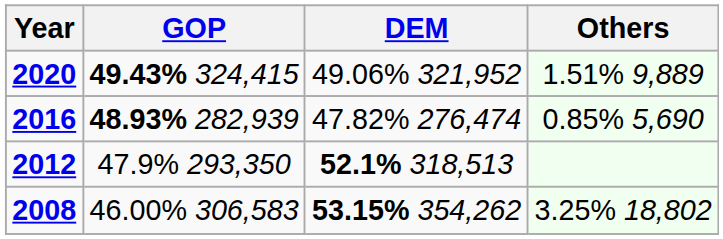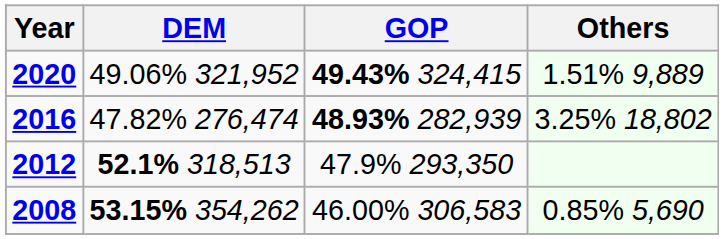columns swapped: (194, 28) <-> (417, 28)
(623, 119) 0.85% 5,690 -> (623, 119) 3.25% 18,802
(623, 210) 3.25% 18,802 -> (623, 210) 0.85% 5,690
